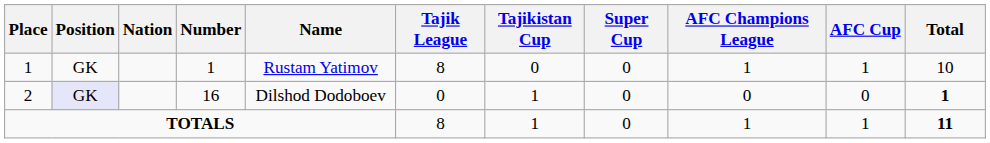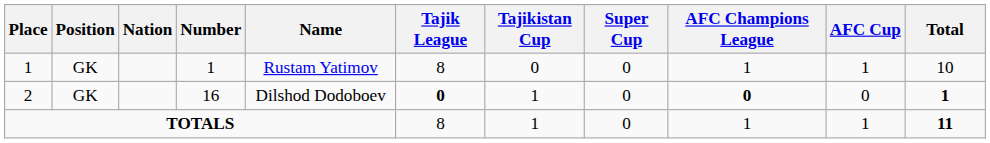(85, 95) lavender background -> (85, 95) no background
(440, 95) normal -> (440, 95) bold
(747, 95) normal -> (747, 95) bold
